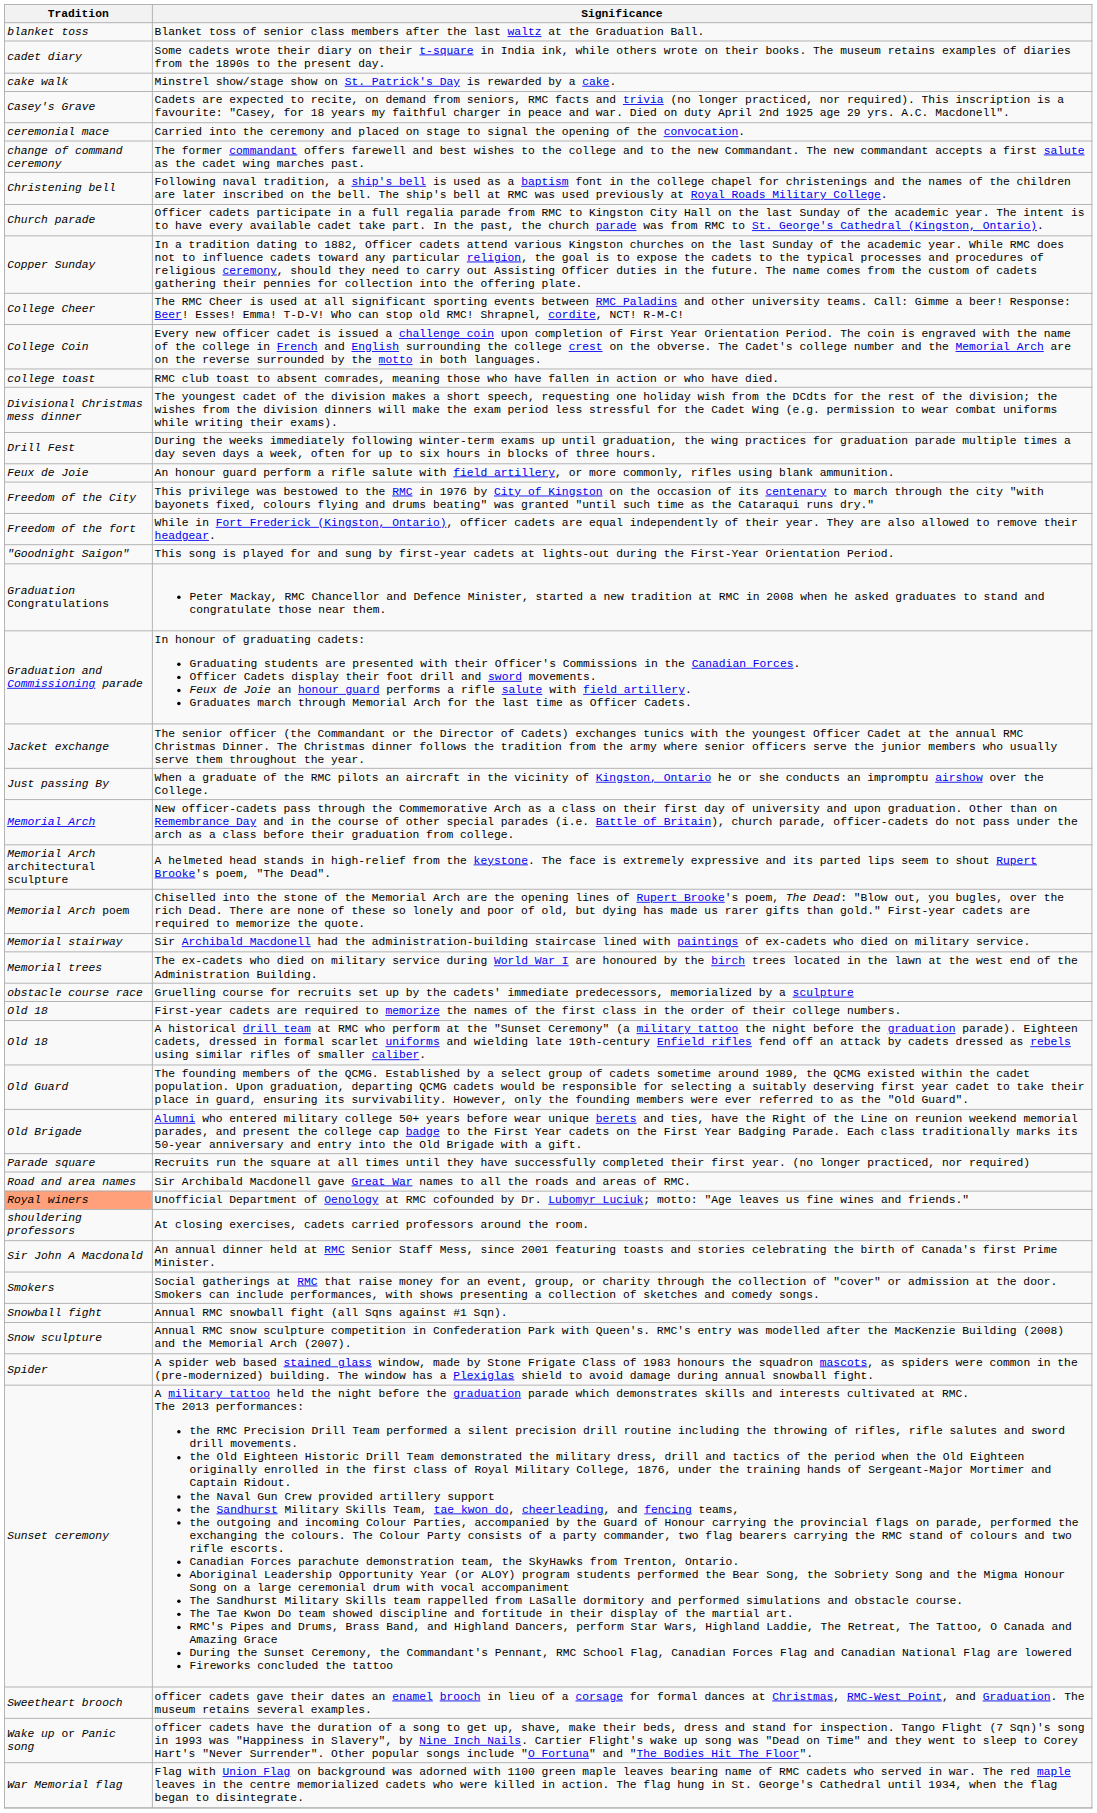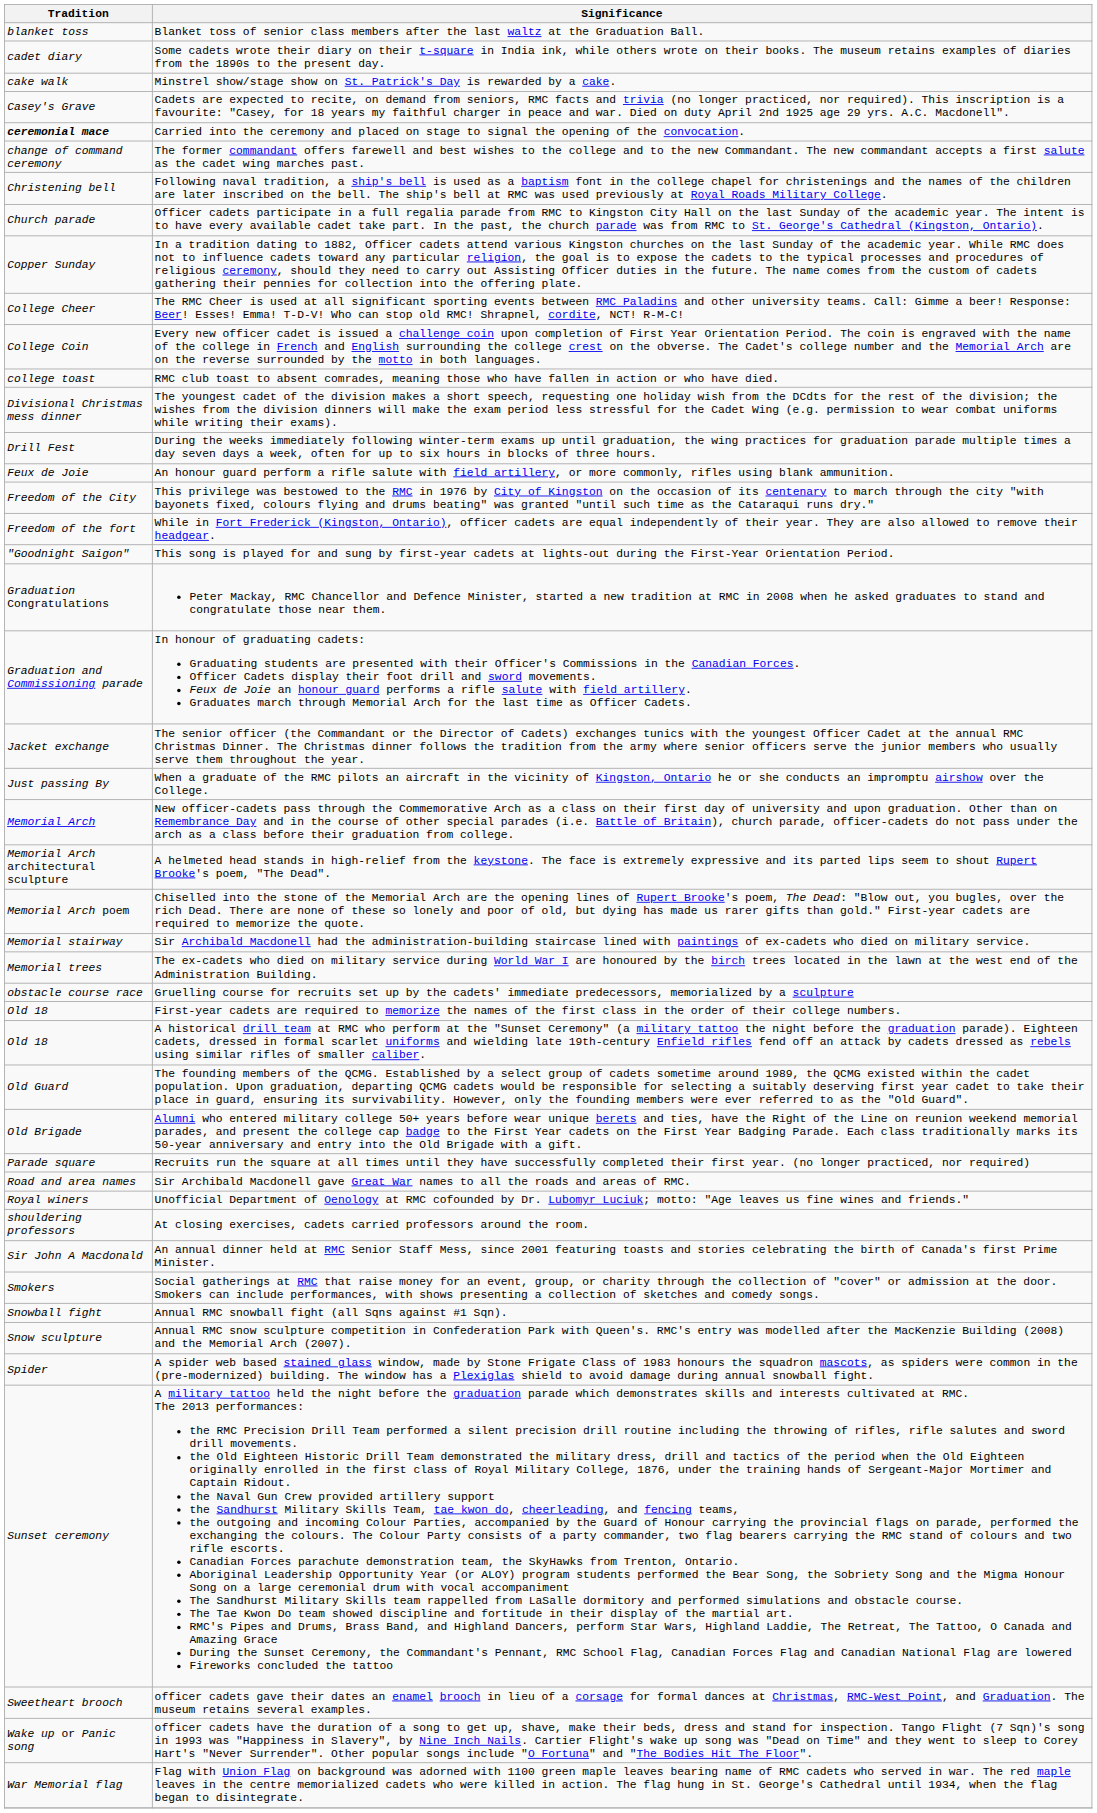(58, 132) normal -> (58, 132) bold
(48, 1200) lightsalmon background -> (48, 1200) no background
